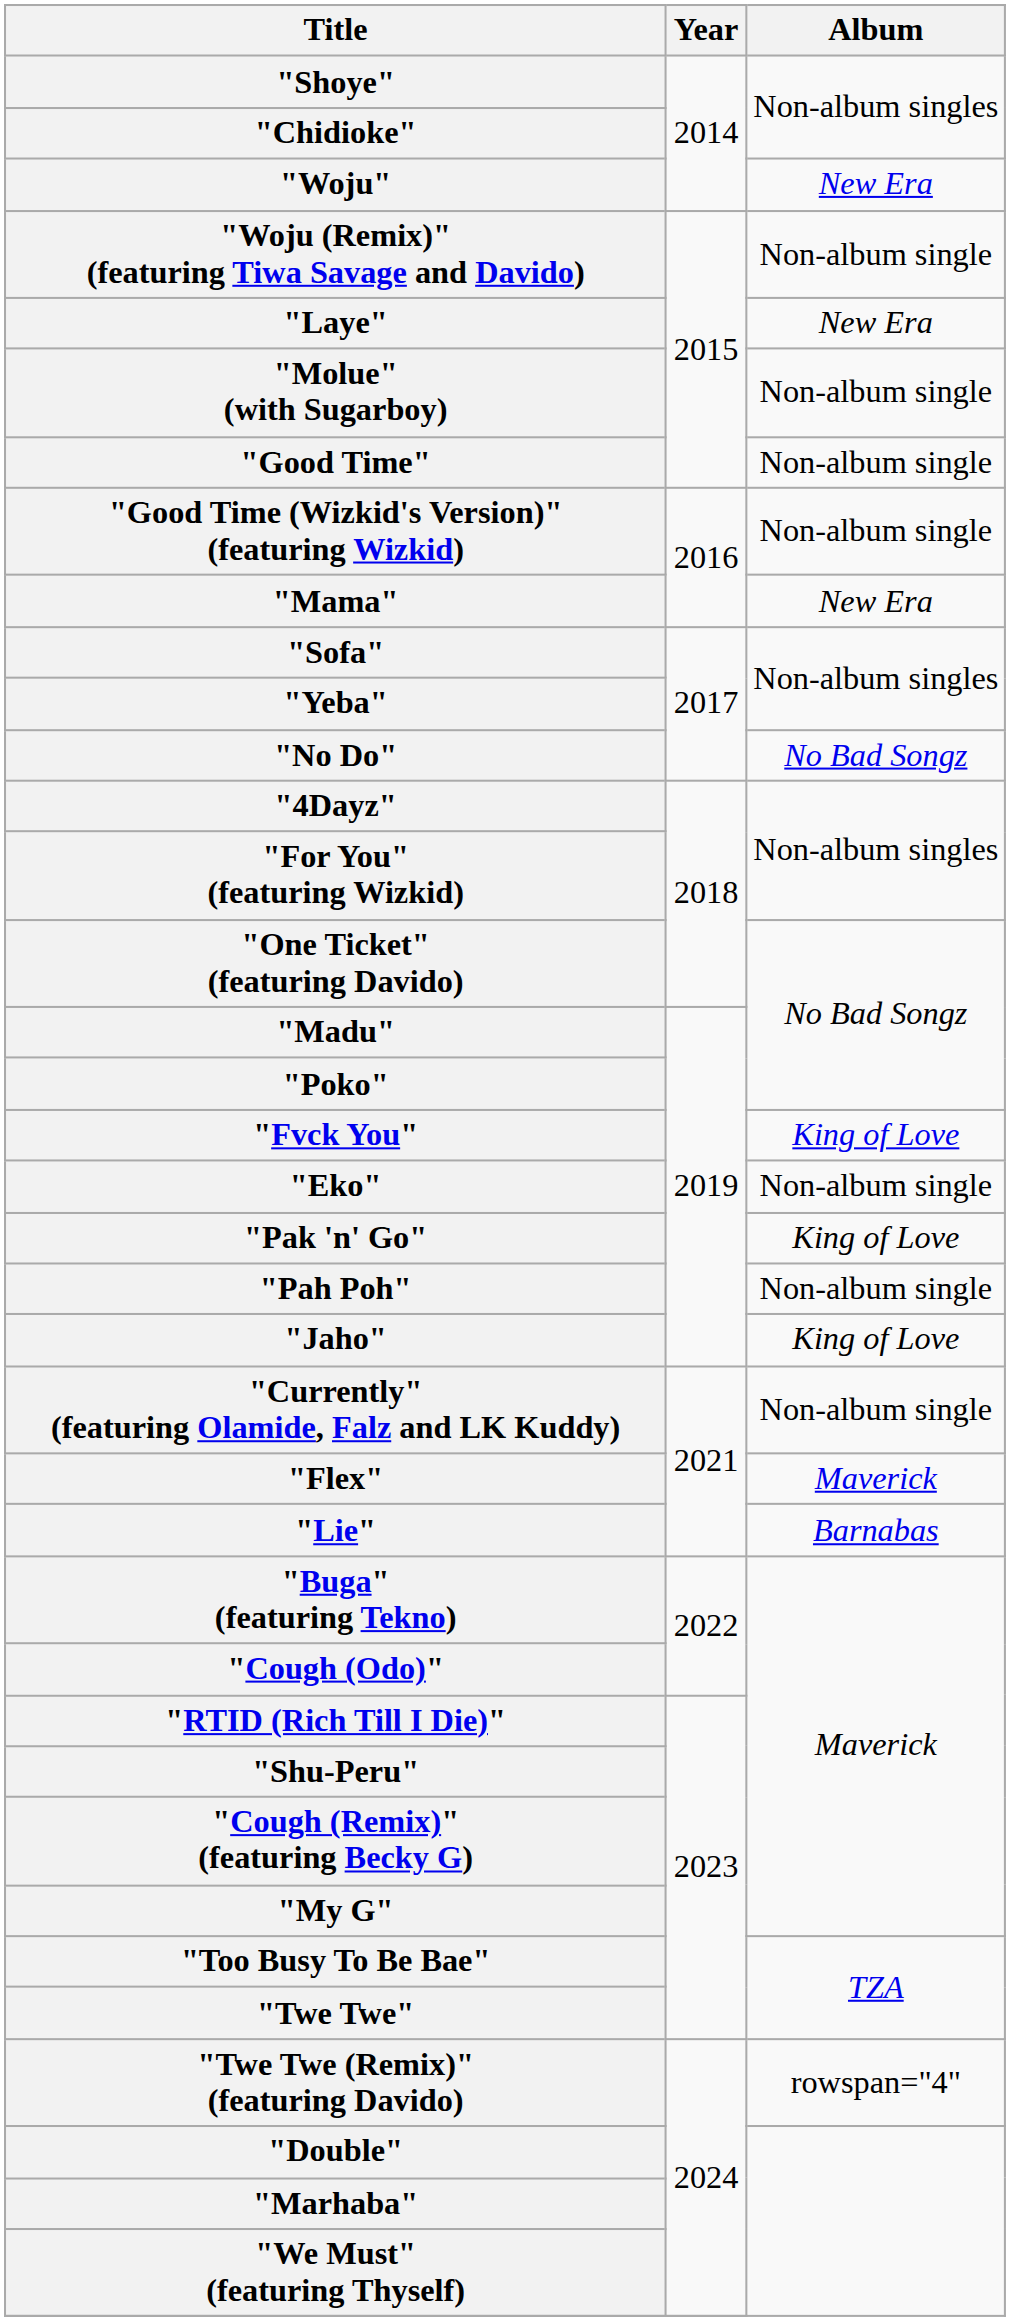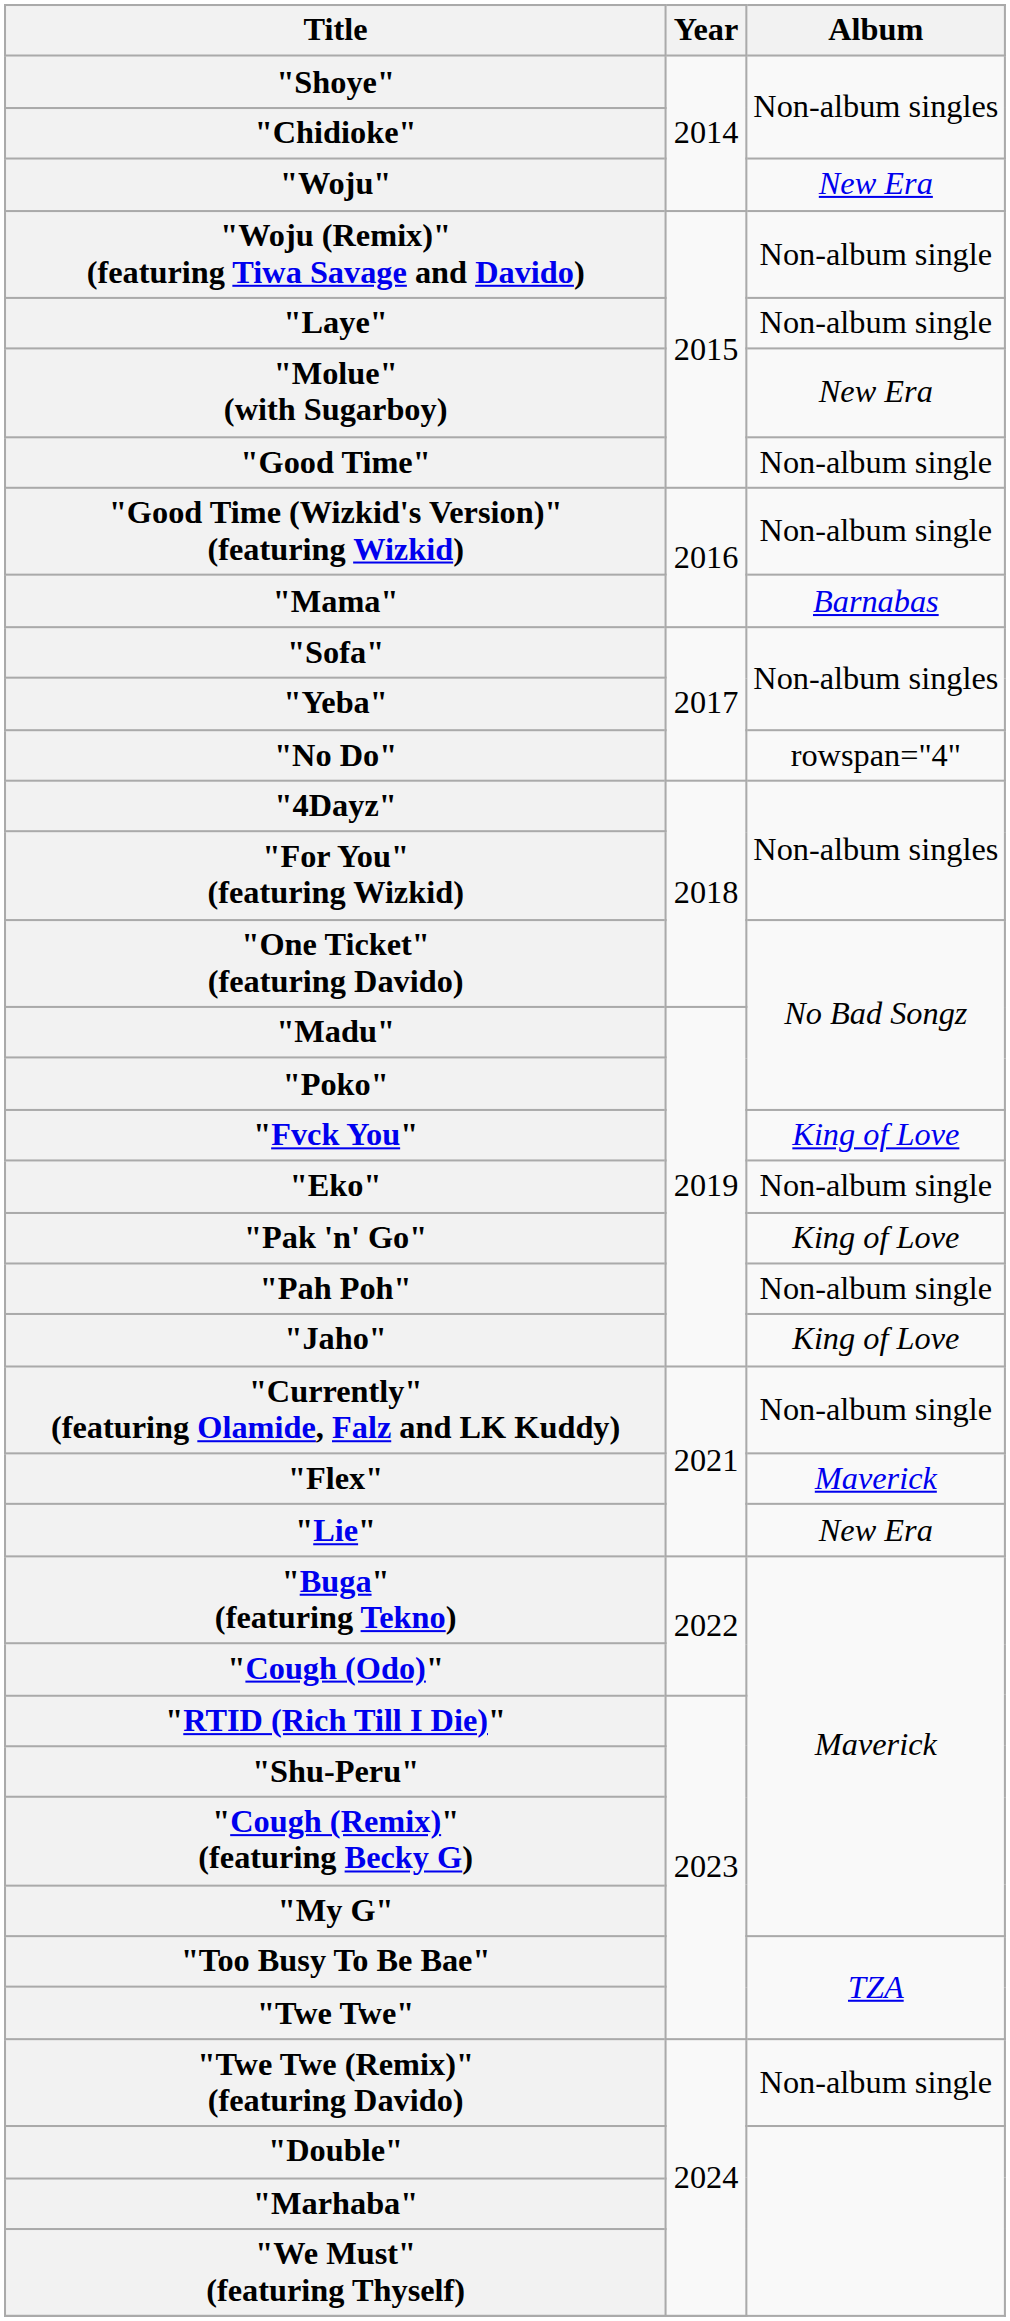(876, 322) New Era -> (876, 322) Non-album single
(876, 392) Non-album single -> (876, 392) New Era
(876, 600) New Era -> (876, 600) Barnabas
(876, 754) No Bad Songz -> (876, 754) rowspan="4"
(876, 1529) Barnabas -> (876, 1529) New Era
(876, 2081) rowspan="4" -> (876, 2081) Non-album single
